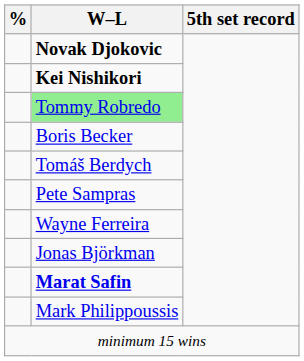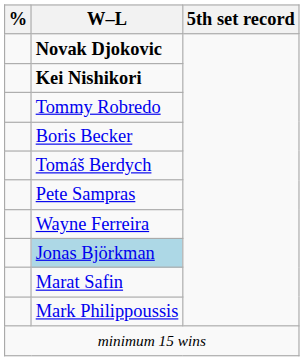(98, 107) lightgreen background -> (98, 107) no background
(95, 252) no background -> (95, 252) lightblue background
(83, 282) bold -> (79, 282) normal
